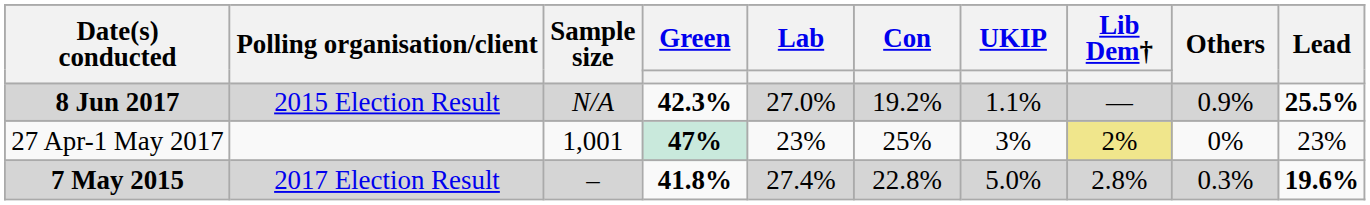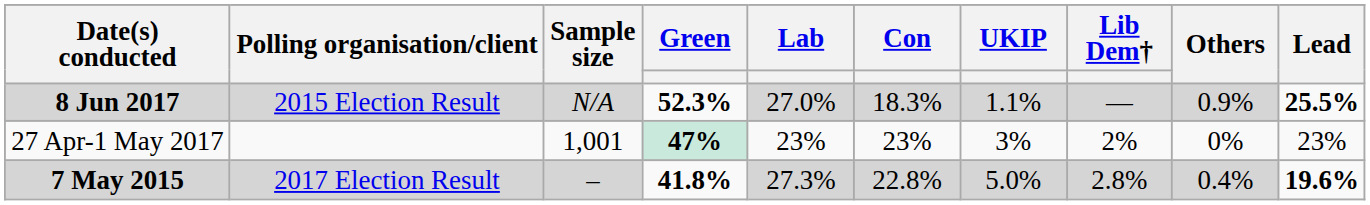(695, 102) 42.3% -> (695, 102) 52.3%
(907, 102) 19.2% -> (907, 102) 18.3%
(907, 141) 25% -> (907, 141) 23%
(1119, 141) khaki background -> (1119, 141) no background
(801, 180) 27.4% -> (801, 180) 27.3%
(1225, 180) 0.3% -> (1225, 180) 0.4%
